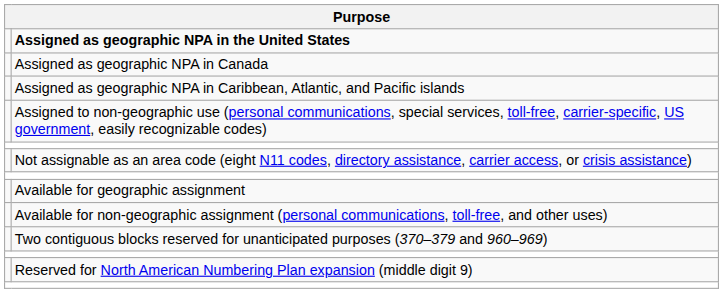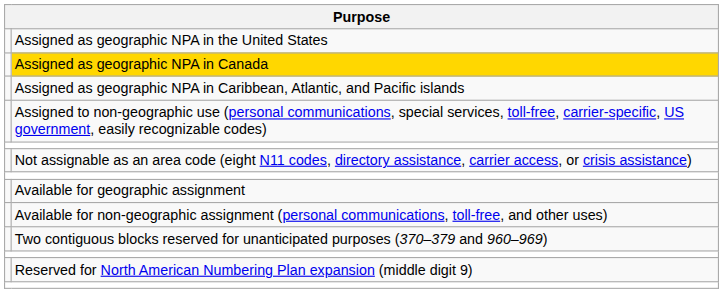(182, 40) bold -> (171, 40) normal
(141, 64) no background -> (141, 64) gold background
